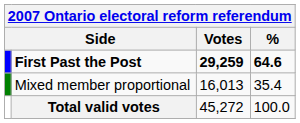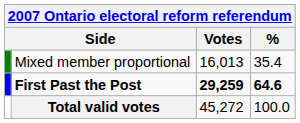rows swapped: (78, 62) <-> (102, 85)
